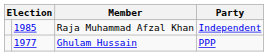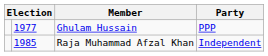rows swapped: (97, 43) <-> (125, 28)
